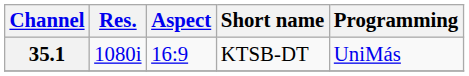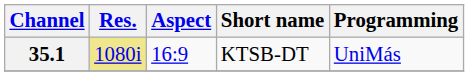(118, 53) no background -> (118, 53) khaki background
